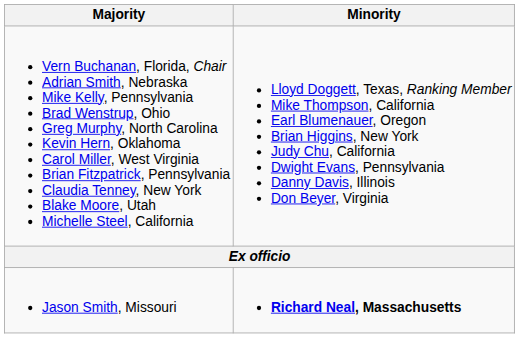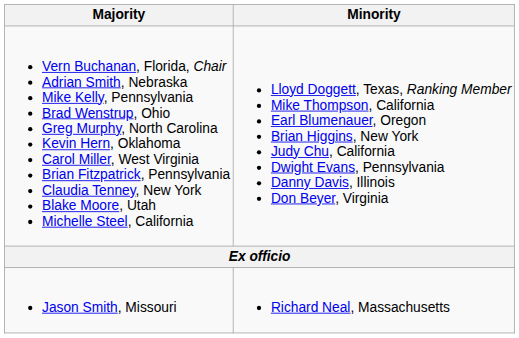(374, 308) bold -> (374, 308) normal
